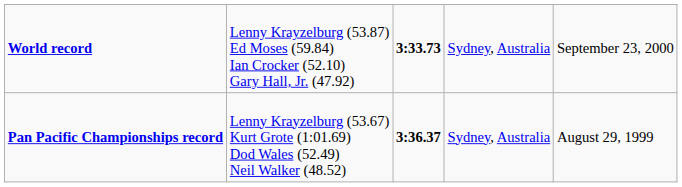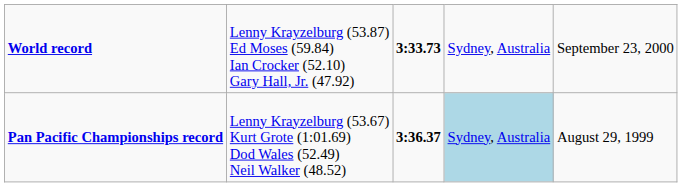(499, 137) no background -> (499, 137) lightblue background
